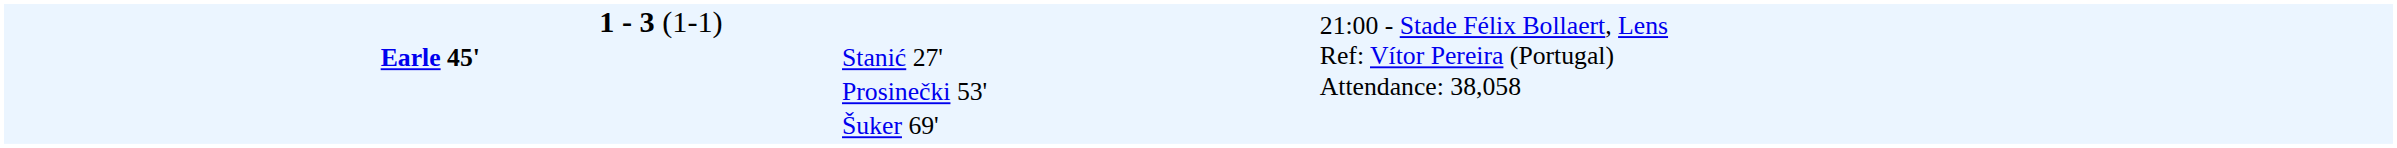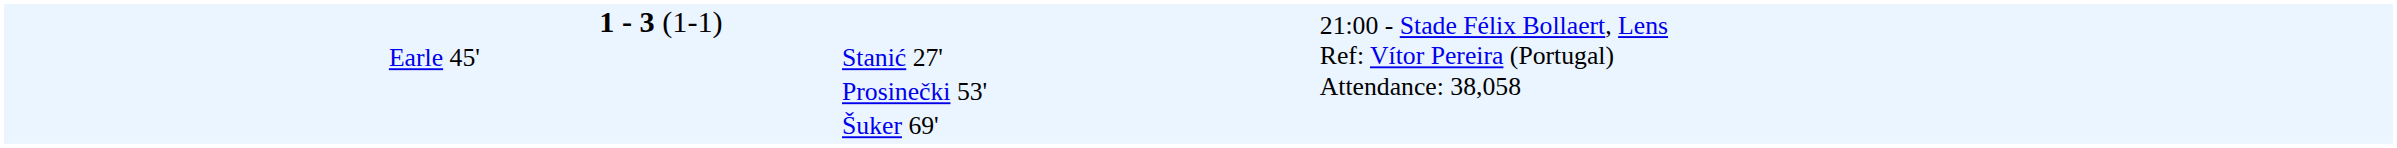(430, 58) bold -> (434, 58) normal
